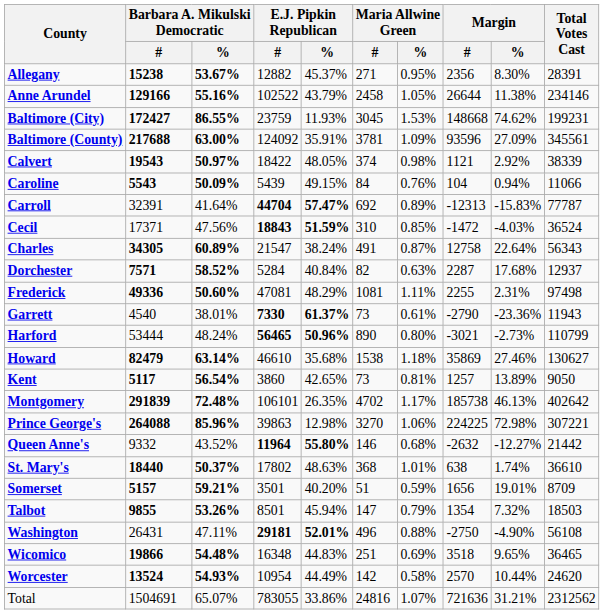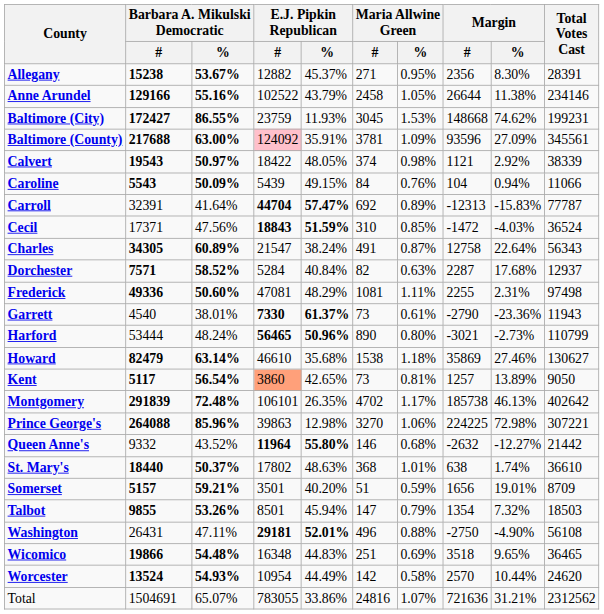(278, 140) no background -> (278, 140) pink background
(271, 380) no background -> (271, 380) lightsalmon background
